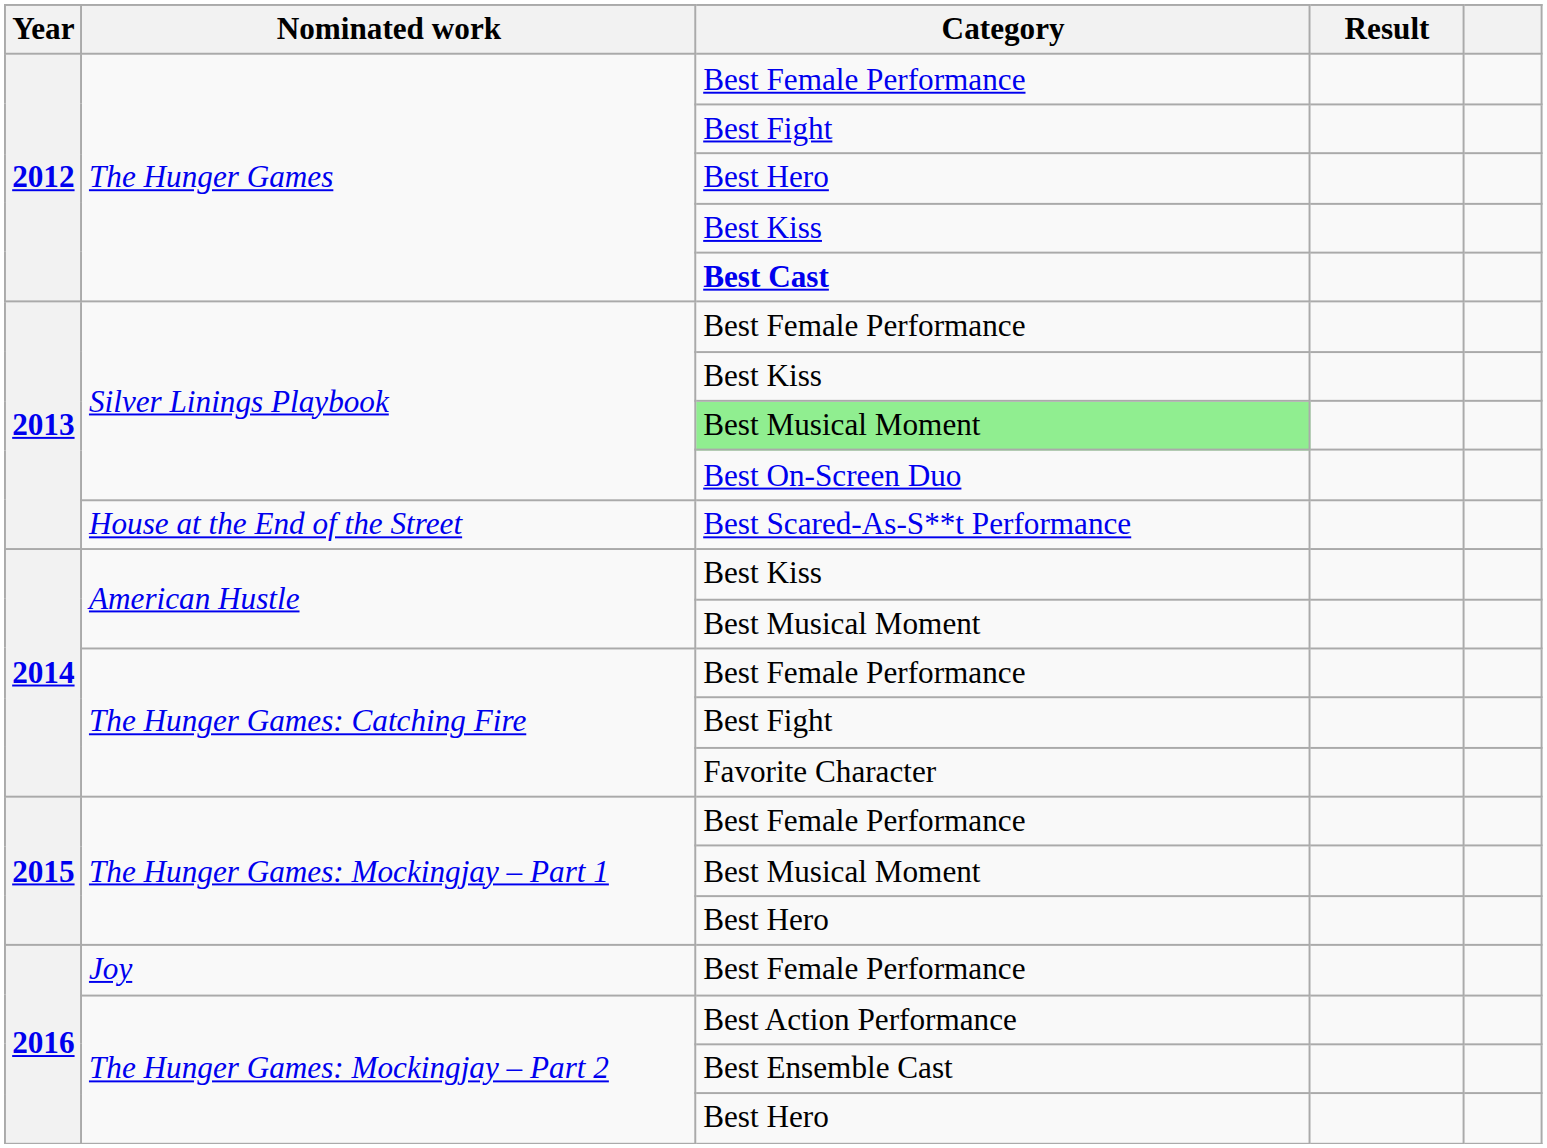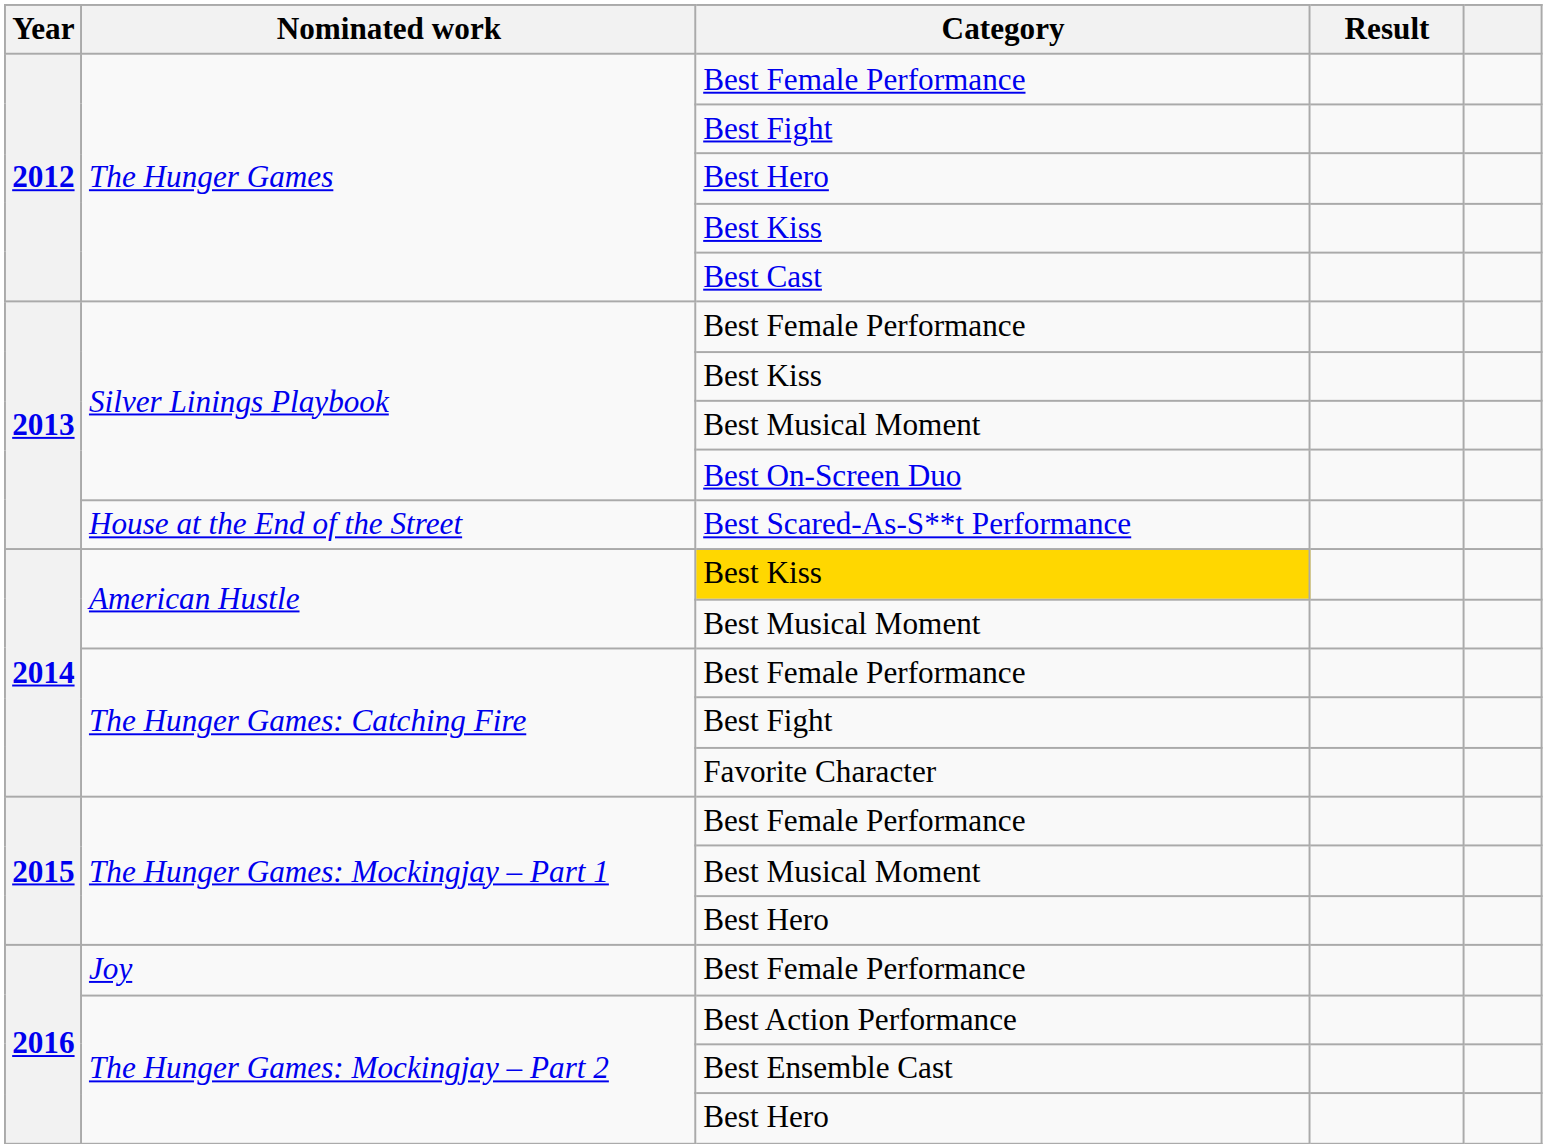(766, 276) bold -> (763, 276) normal
(842, 425) lightgreen background -> (842, 425) no background
(763, 573) no background -> (763, 573) gold background
